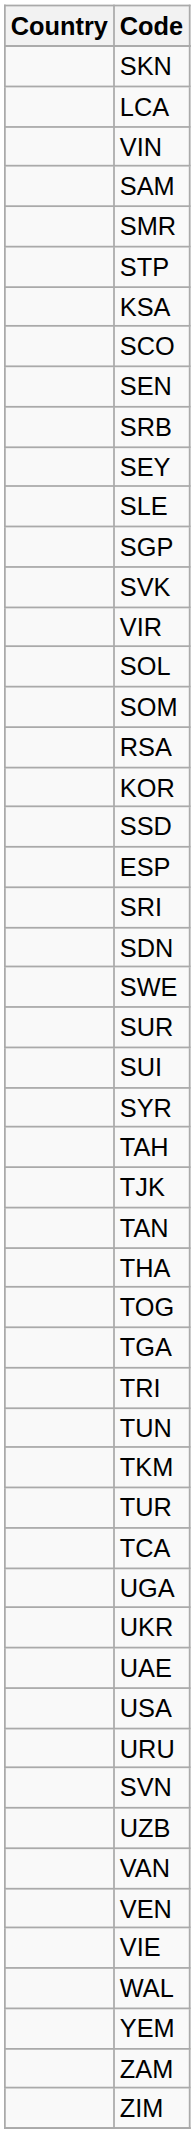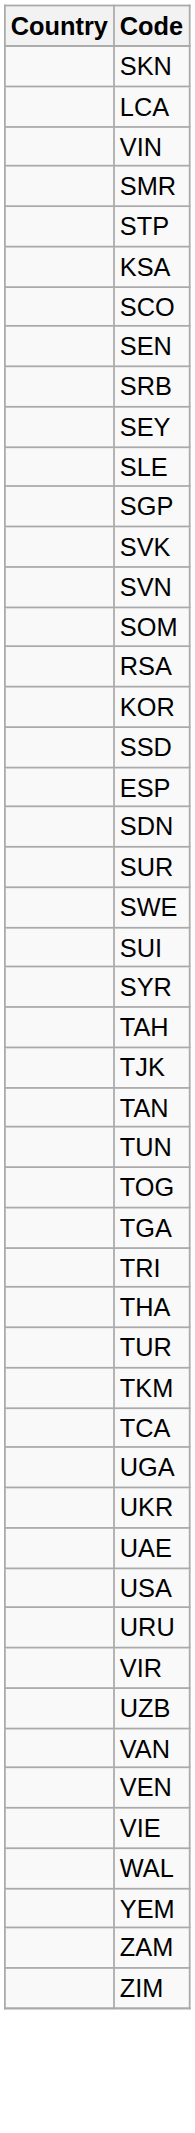- row: (147, 186)
rows swapped: (146, 1788) <-> (141, 627)
- row: (145, 667)
- row: (141, 907)
rows swapped: (147, 1027) <-> (149, 987)
rows swapped: (145, 1267) <-> (146, 1428)
rows swapped: (146, 1508) <-> (147, 1468)
